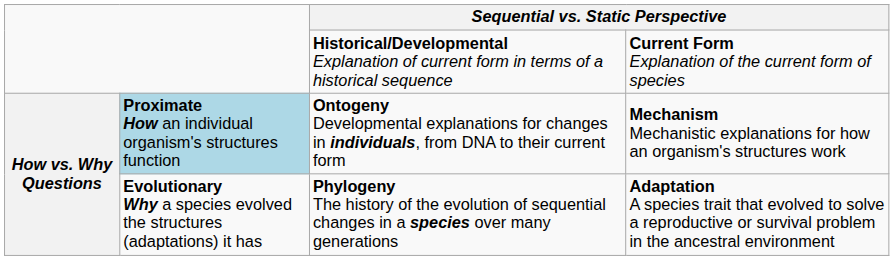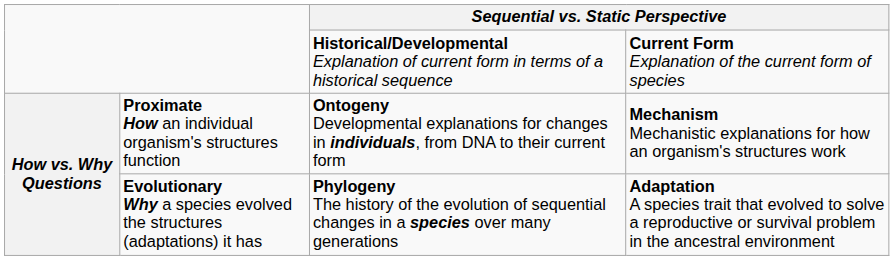(201, 133) lightblue background -> (201, 133) no background
